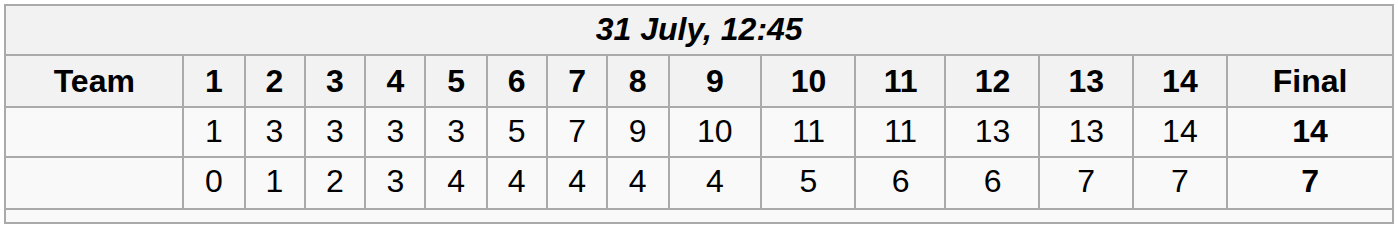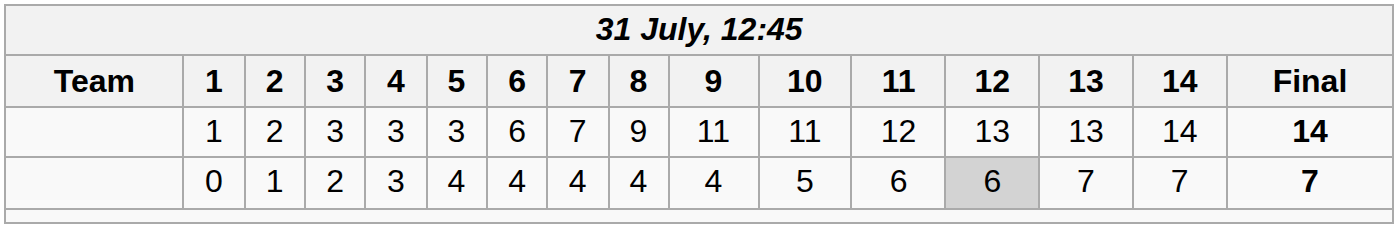(274, 131) 3 -> (275, 131) 2
(517, 131) 5 -> (517, 131) 6
(715, 131) 10 -> (713, 131) 11
(901, 131) 11 -> (899, 131) 12
(993, 182) no background -> (992, 182) lightgrey background
